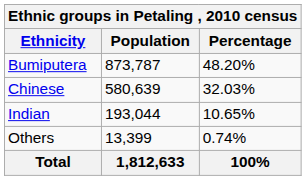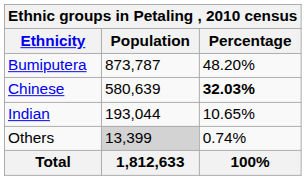(229, 89) normal -> (229, 89) bold
(128, 138) no background -> (128, 138) lightgrey background
